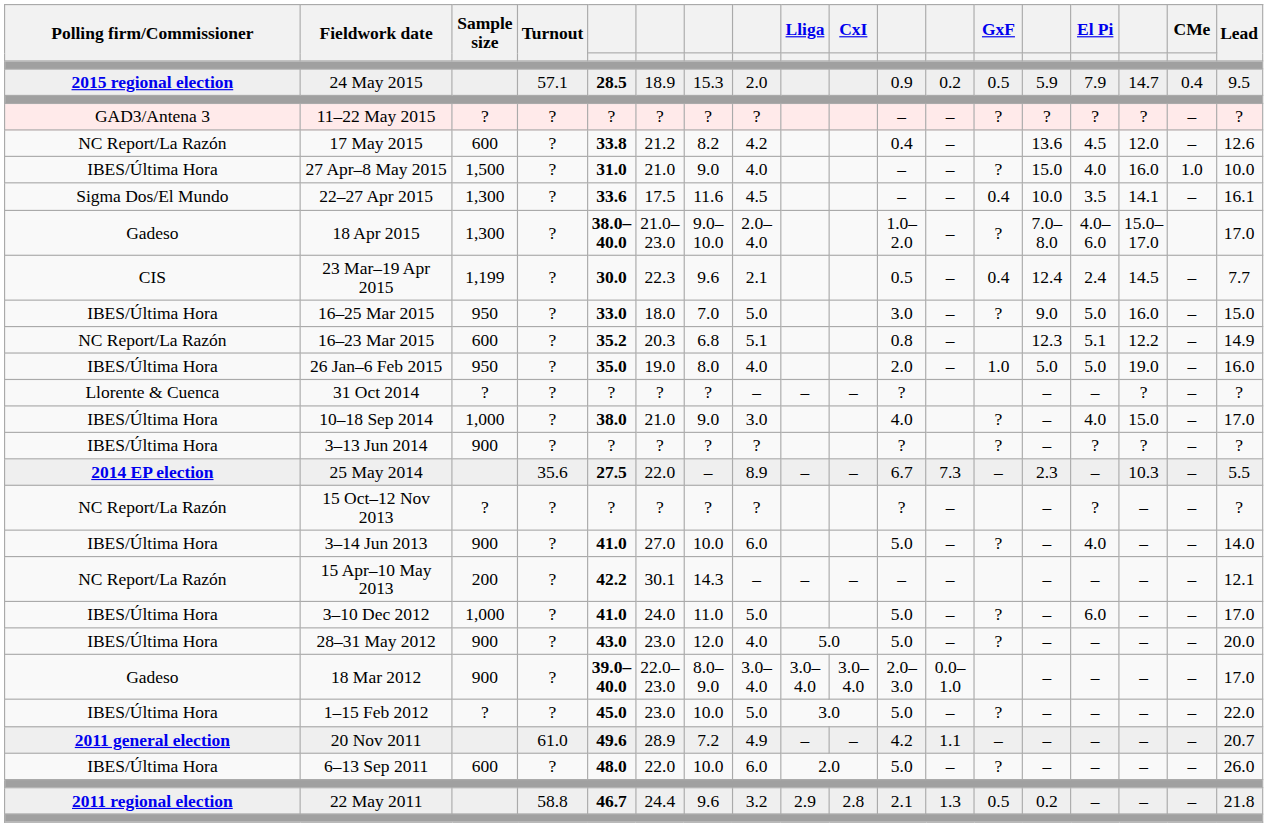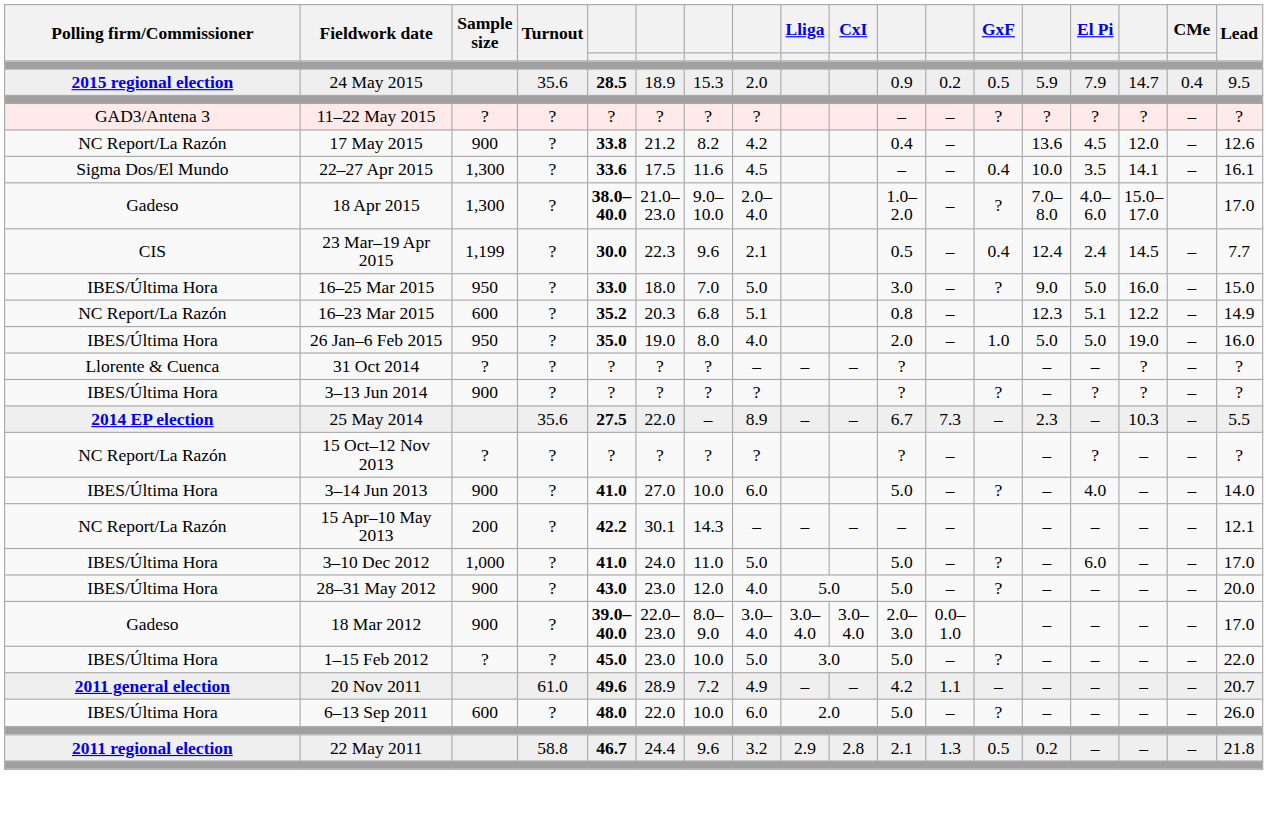(552, 82) 57.1 -> (552, 82) 35.6
(485, 143) 600 -> (485, 143) 900
- row: (152, 170)
- row: (152, 419)
